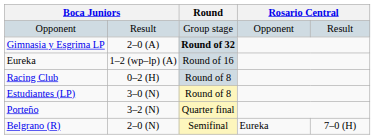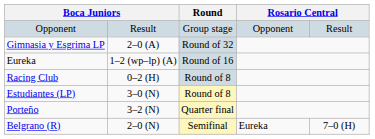(208, 45) bold -> (208, 45) normal
